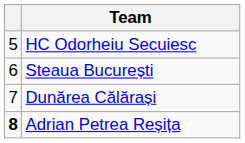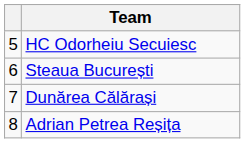(13, 124) bold -> (13, 124) normal
